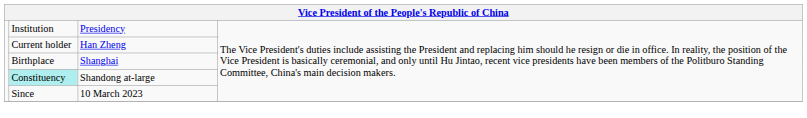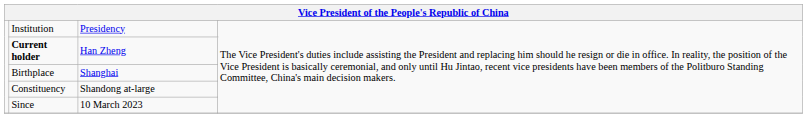(41, 45) normal -> (29, 50) bold
(38, 77) paleturquoise background -> (38, 89) no background
